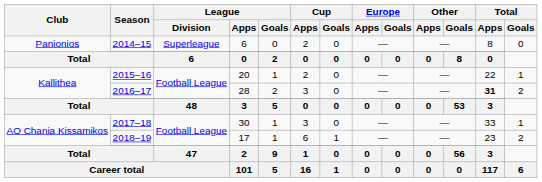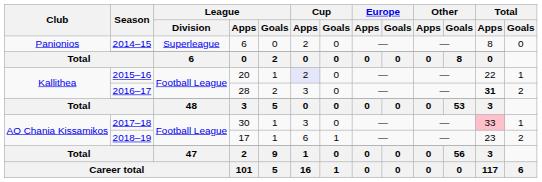(305, 75) no background -> (305, 75) lavender background
(490, 122) no background -> (490, 122) pink background
